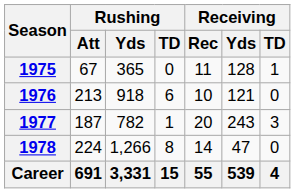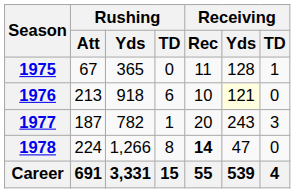(241, 95) no background -> (241, 95) lightyellow background
(203, 148) normal -> (203, 148) bold
